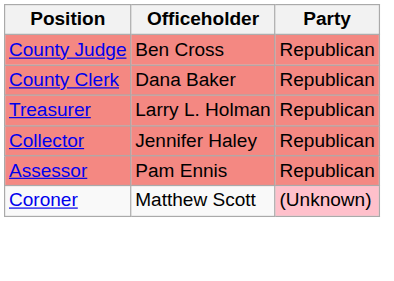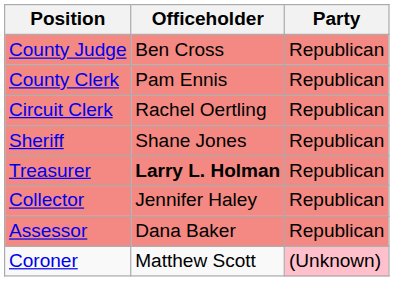(186, 79) Dana Baker -> (181, 79) Pam Ennis
+ row: (61, 110)
+ row: (36, 140)
(203, 110) normal -> (208, 170) bold
(181, 170) Pam Ennis -> (186, 230) Dana Baker
